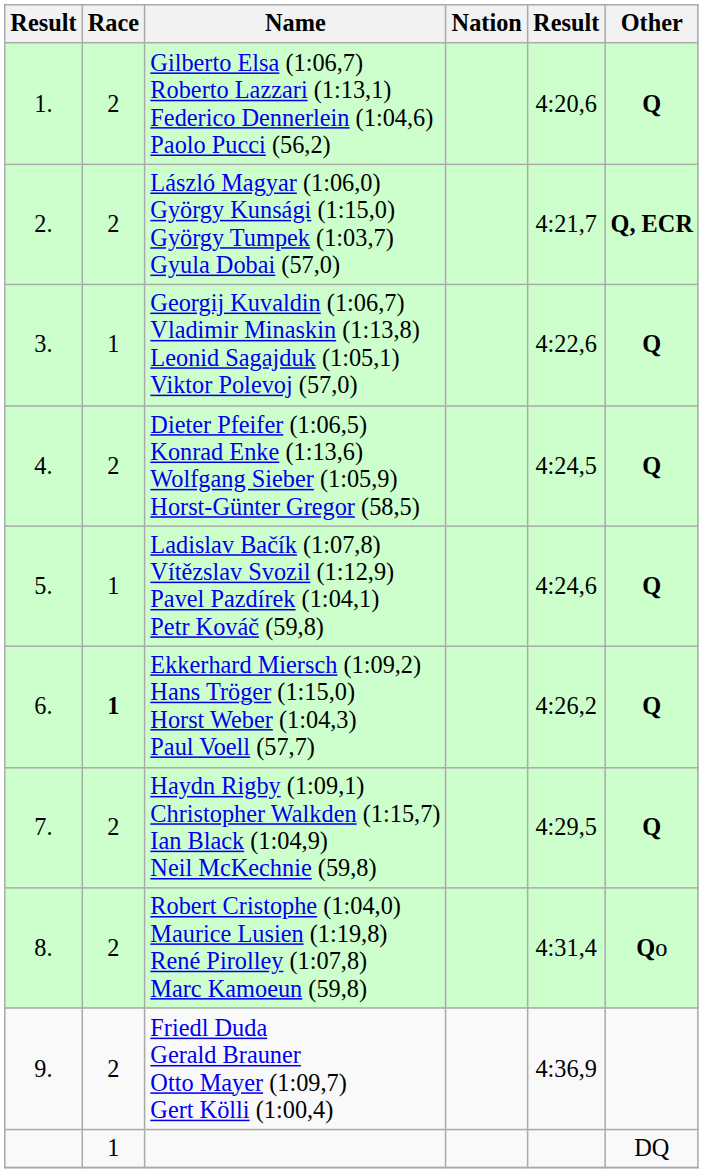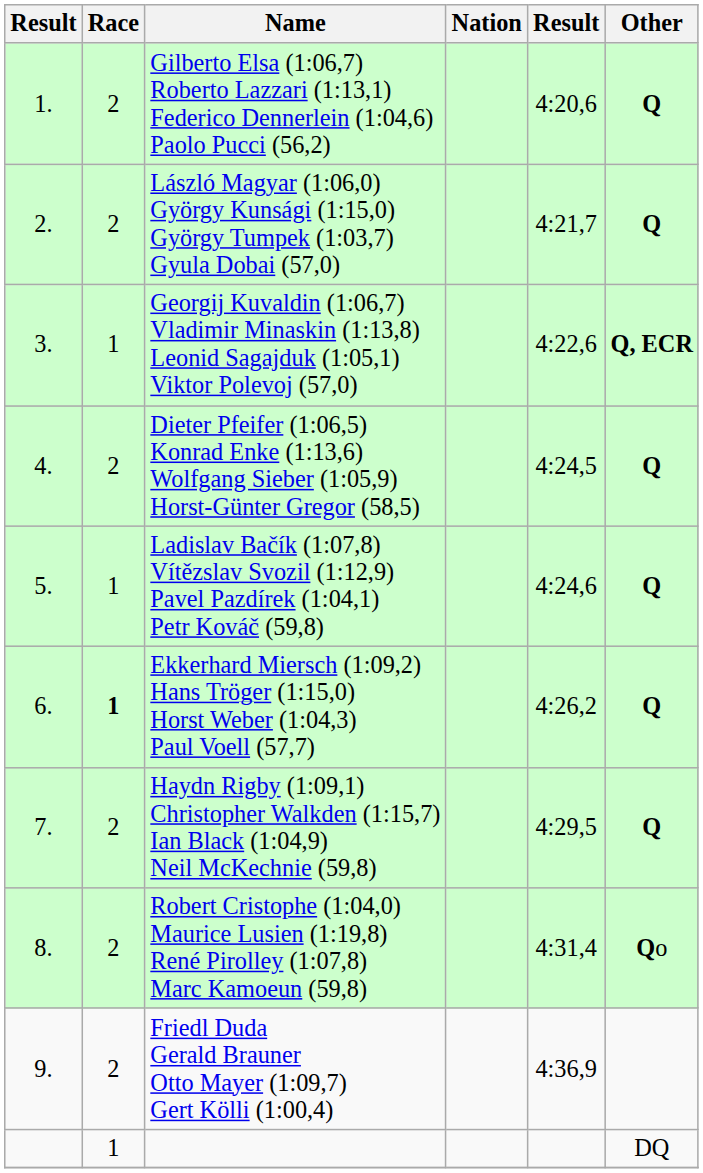(652, 224) Q, ECR -> (652, 224) Q
(652, 344) Q -> (652, 344) Q, ECR
